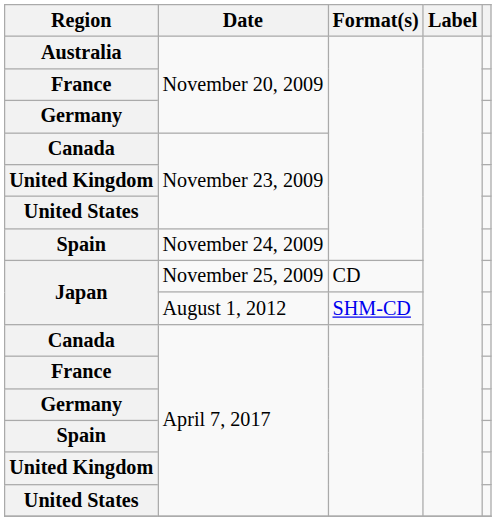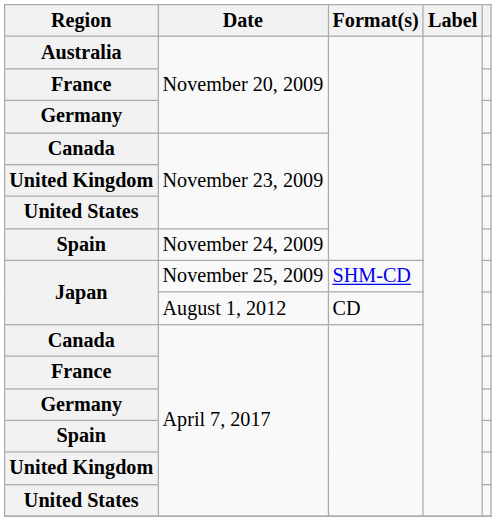(347, 276) CD -> (372, 276) SHM-CD
(372, 308) SHM-CD -> (347, 308) CD
